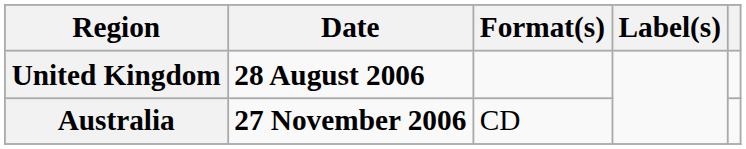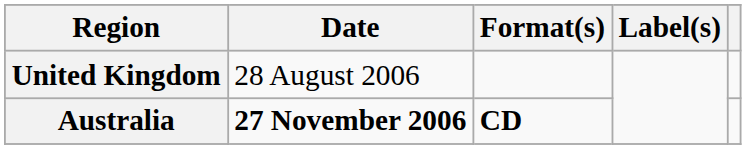(329, 74) bold -> (327, 74) normal
(500, 120) normal -> (501, 120) bold
